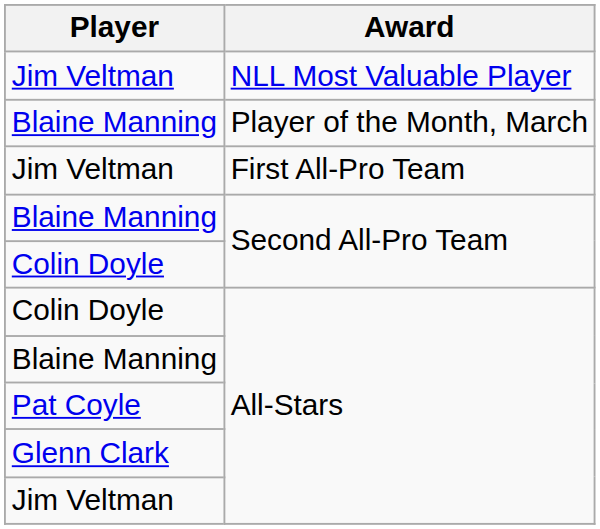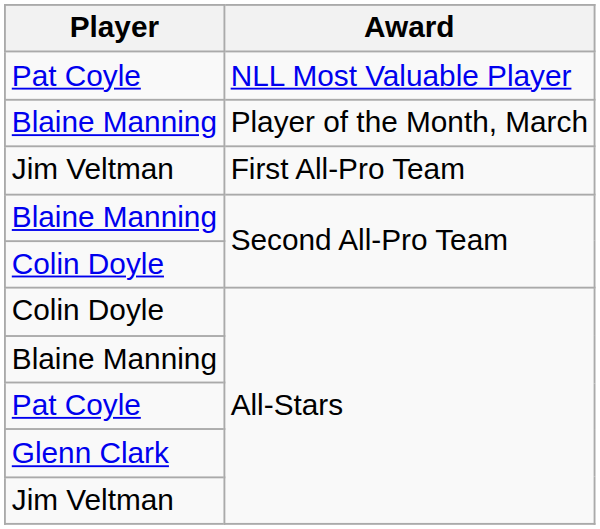(93, 75) Jim Veltman -> (76, 75) Pat Coyle
